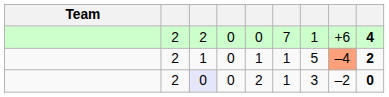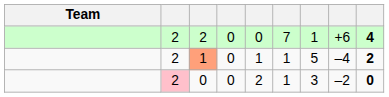(203, 59) no background -> (203, 59) lightsalmon background
(342, 59) lightsalmon background -> (342, 59) no background
(175, 80) no background -> (175, 80) pink background
(203, 80) lavender background -> (203, 80) no background
